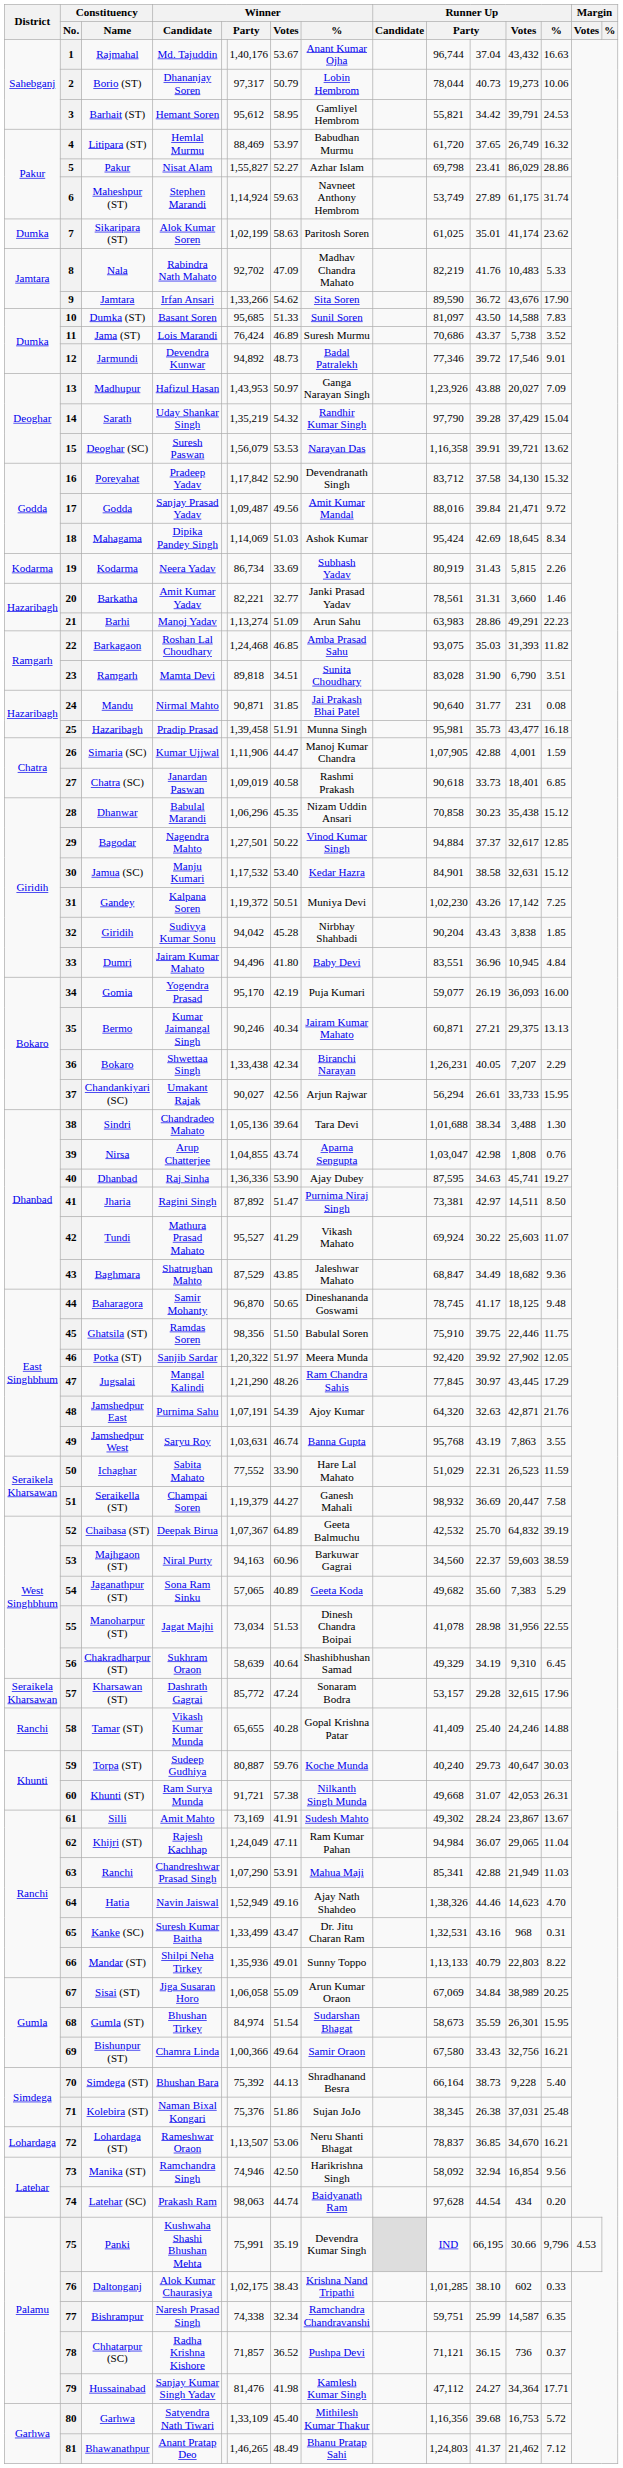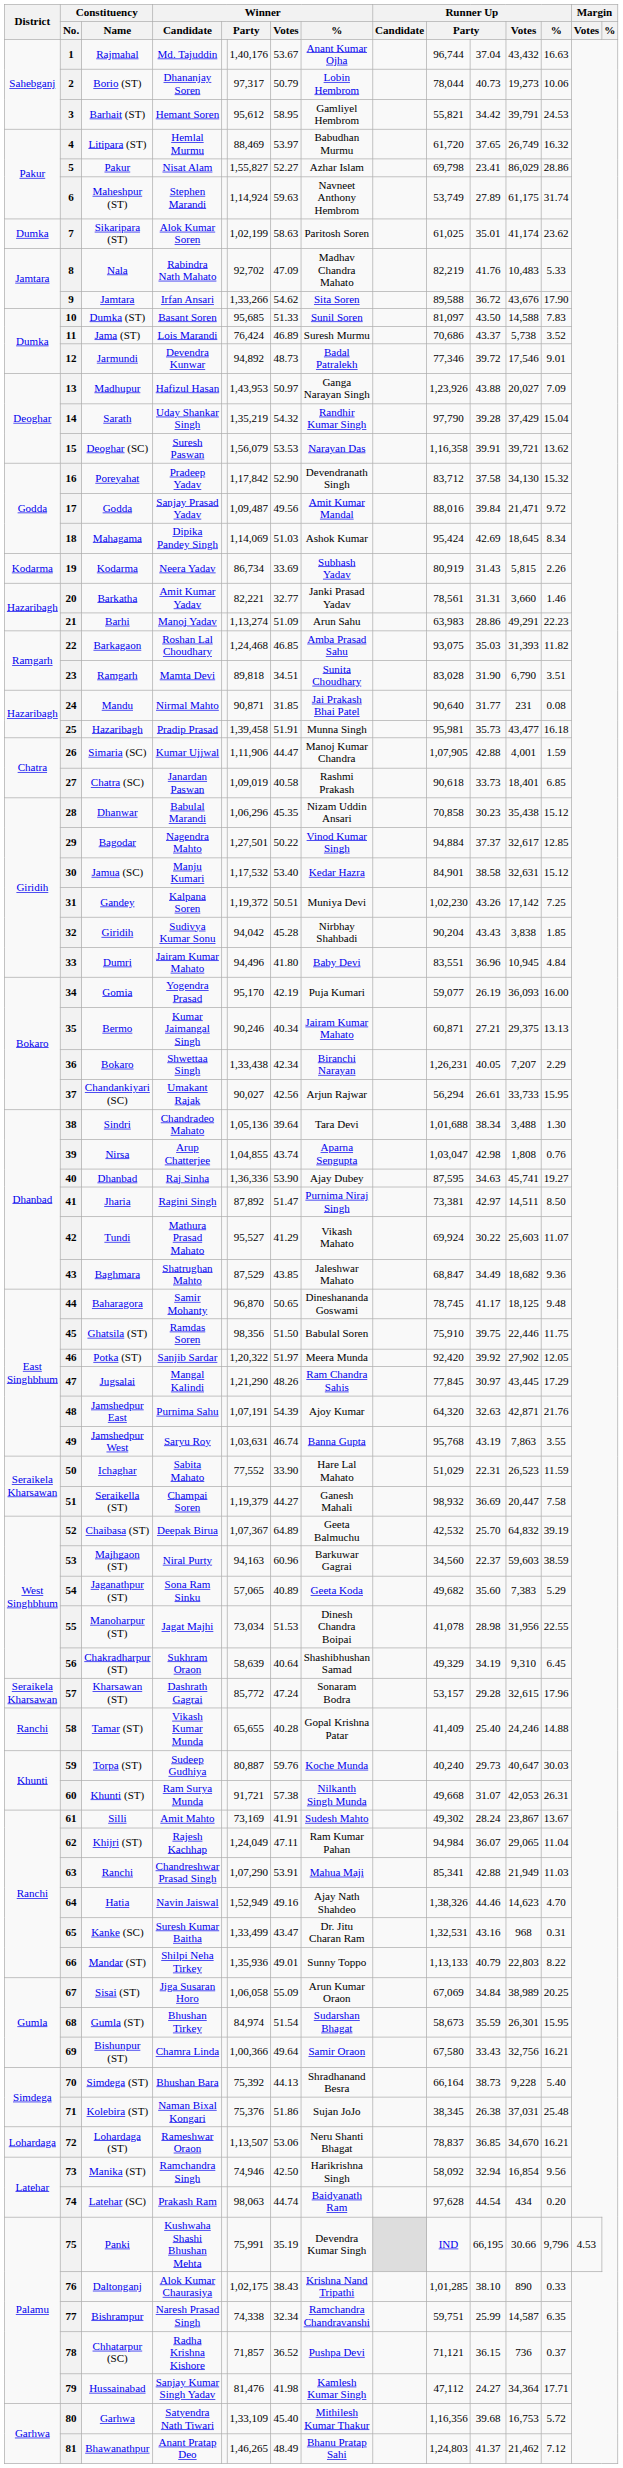(448, 300) 89,590 -> (448, 300) 89,588
(524, 2286) 602 -> (524, 2286) 890
